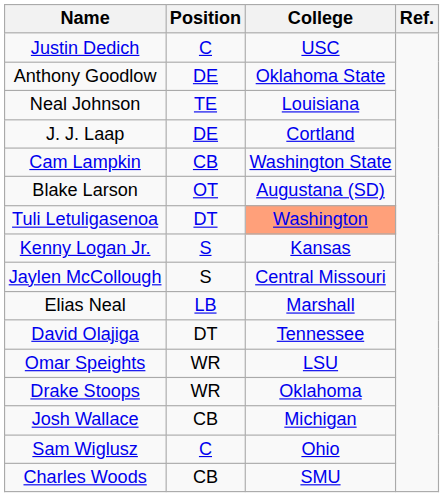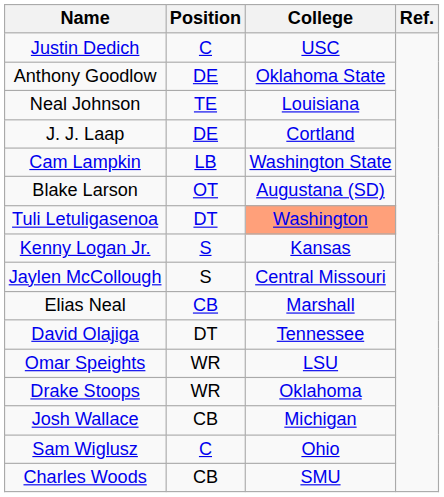(205, 162) CB -> (205, 162) LB
(205, 305) LB -> (205, 305) CB
